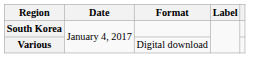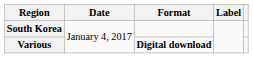(172, 45) normal -> (174, 45) bold
